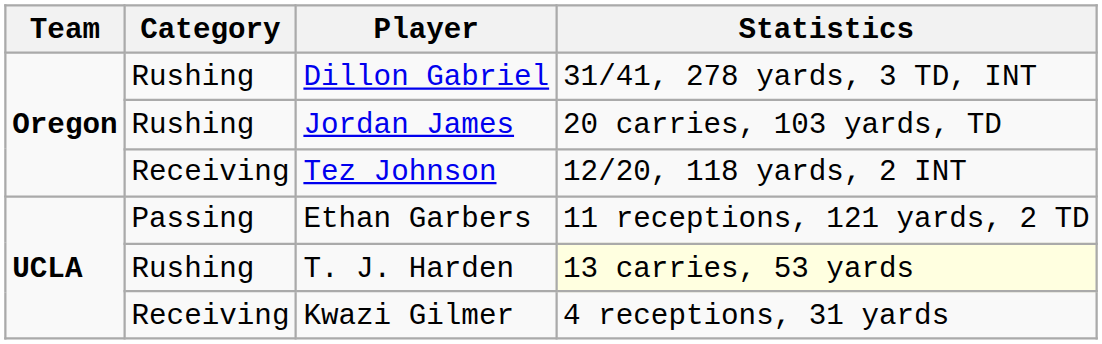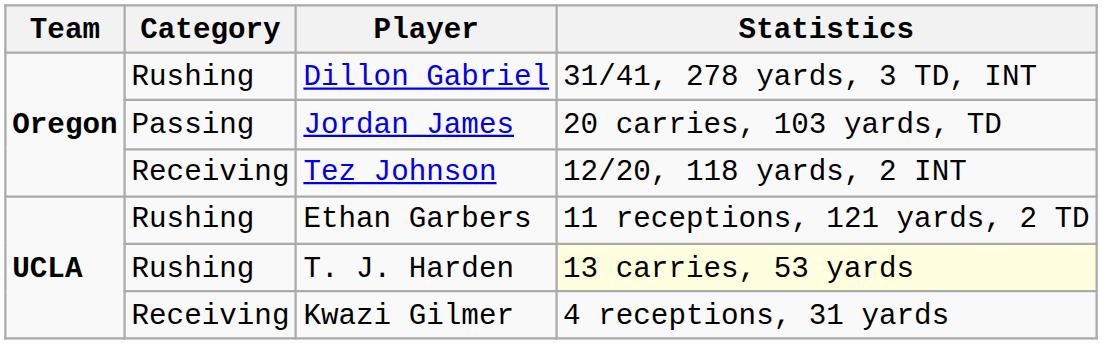(193, 125) Rushing -> (193, 125) Passing
(193, 220) Passing -> (193, 220) Rushing
